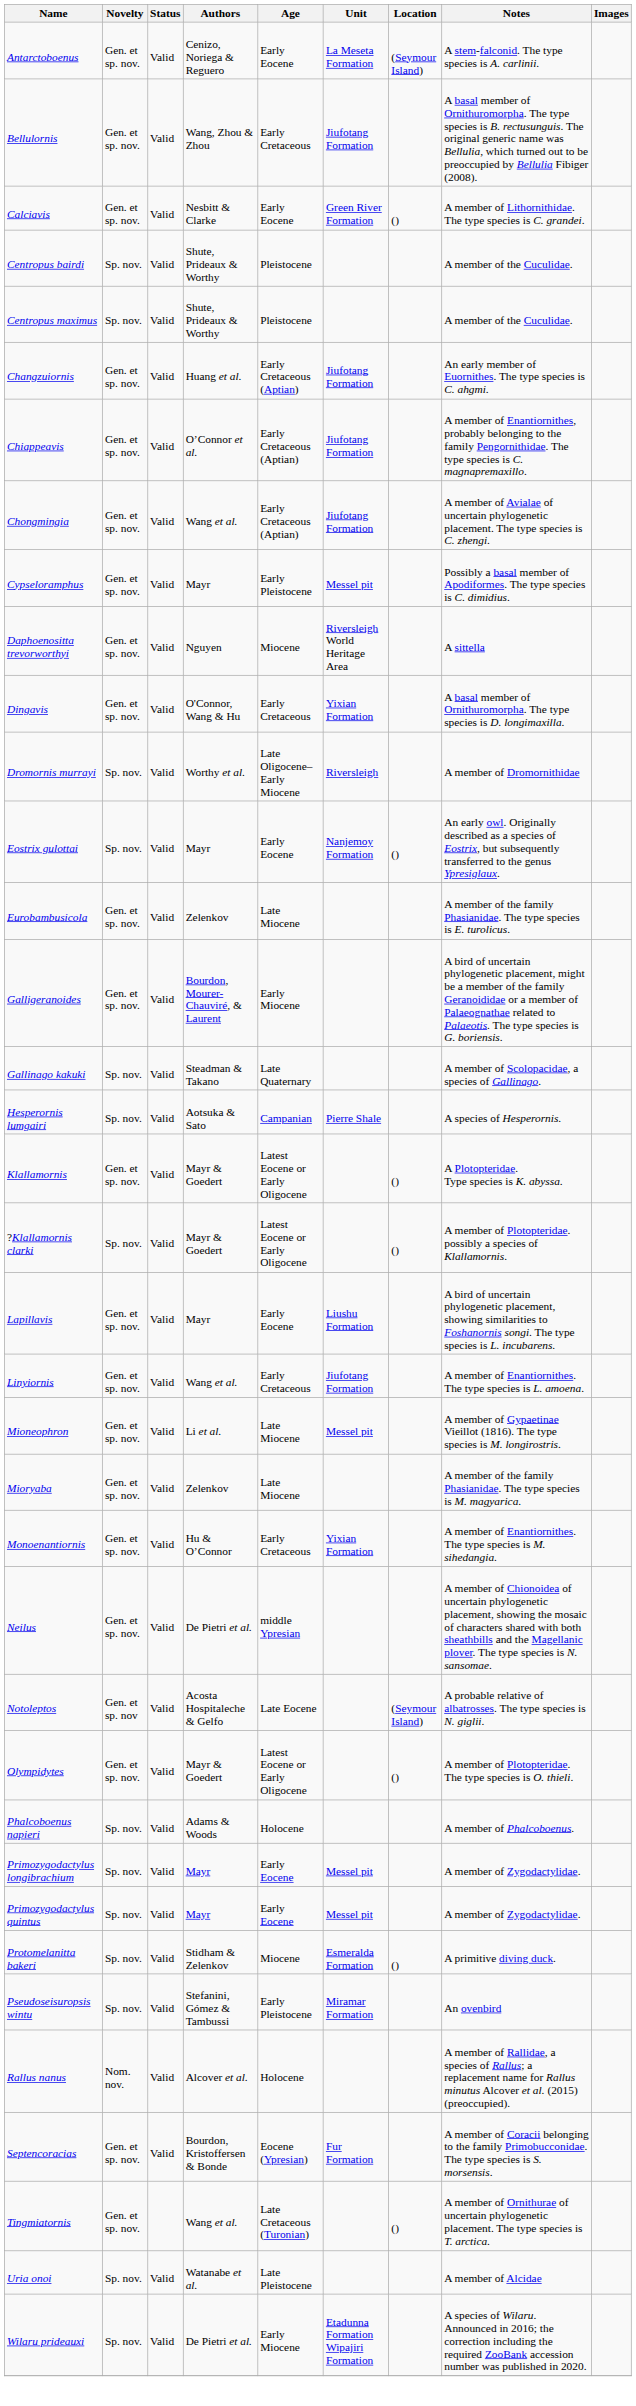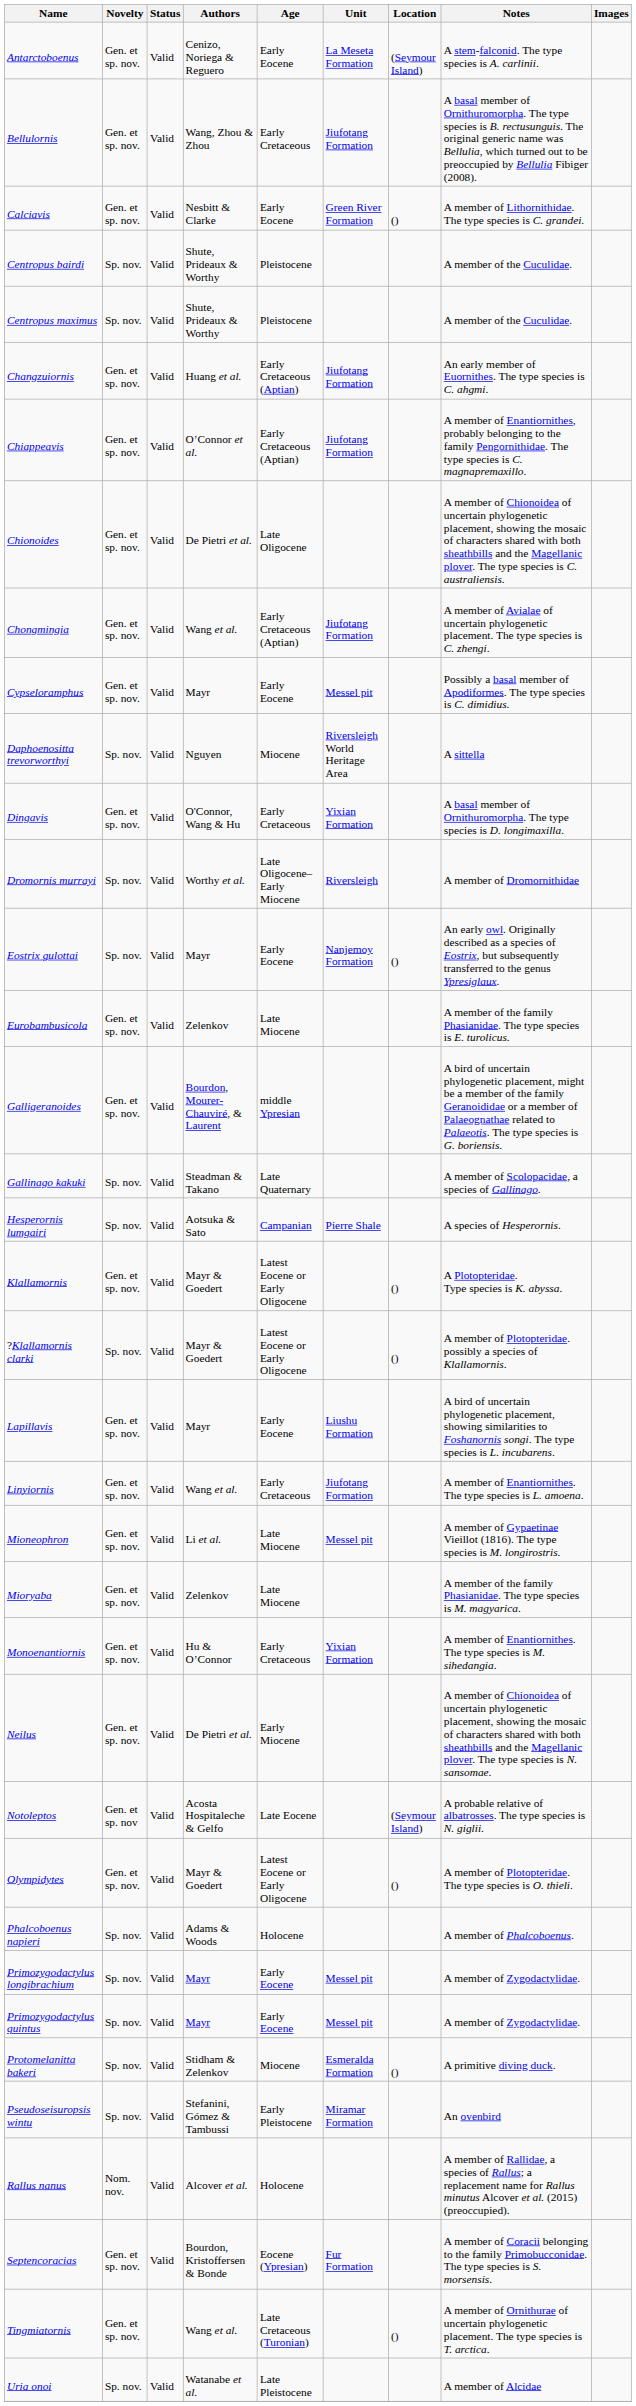+ row: (33, 541)
(286, 584) Early Pleistocene -> (277, 692) Early Eocene
(122, 647) Gen. et sp. nov. -> (123, 754) Sp. nov.
(280, 999) Early Miocene -> (280, 1106) middle Ypresian
(280, 1626) middle Ypresian -> (280, 1734) Early Miocene
- row: (46, 2341)
